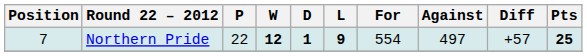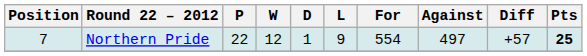(273, 39) bold -> (273, 39) normal
(307, 39) bold -> (307, 39) normal
(341, 39) bold -> (341, 39) normal
